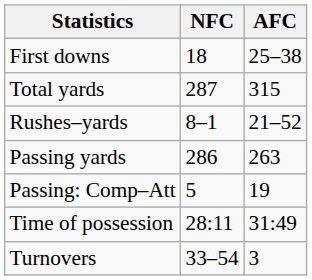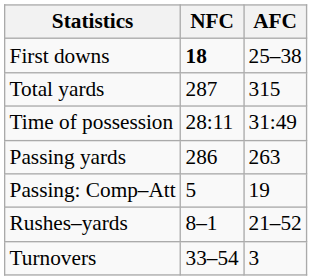(196, 55) normal -> (196, 55) bold
rows swapped: (69, 122) <-> (91, 224)
